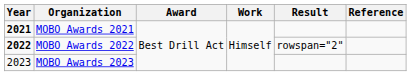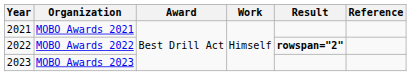(19, 29) bold -> (19, 29) normal
(19, 46) bold -> (19, 46) normal
(310, 46) normal -> (310, 46) bold
